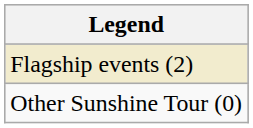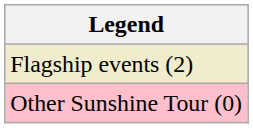(126, 103) no background -> (126, 103) pink background
